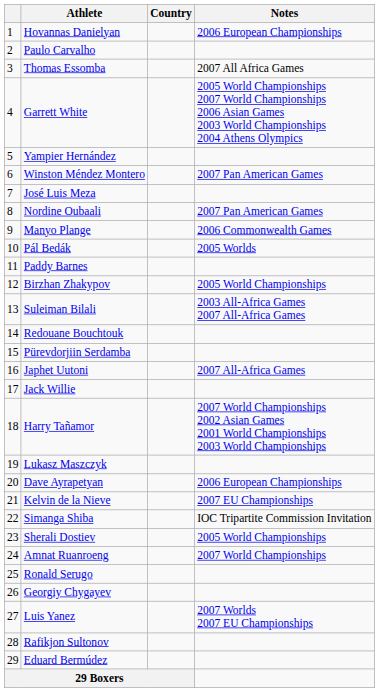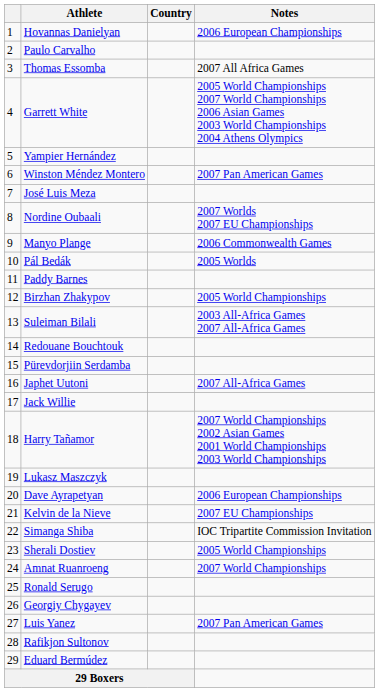(260, 211) 2007 Pan American Games -> (255, 218) 2007 Worlds 2007 EU Championships
(255, 617) 2007 Worlds 2007 EU Championships -> (260, 623) 2007 Pan American Games
